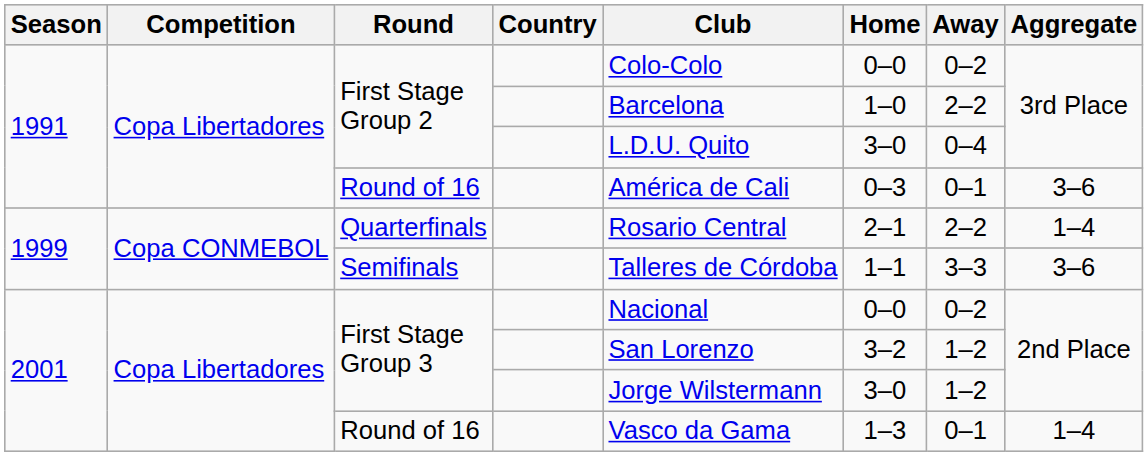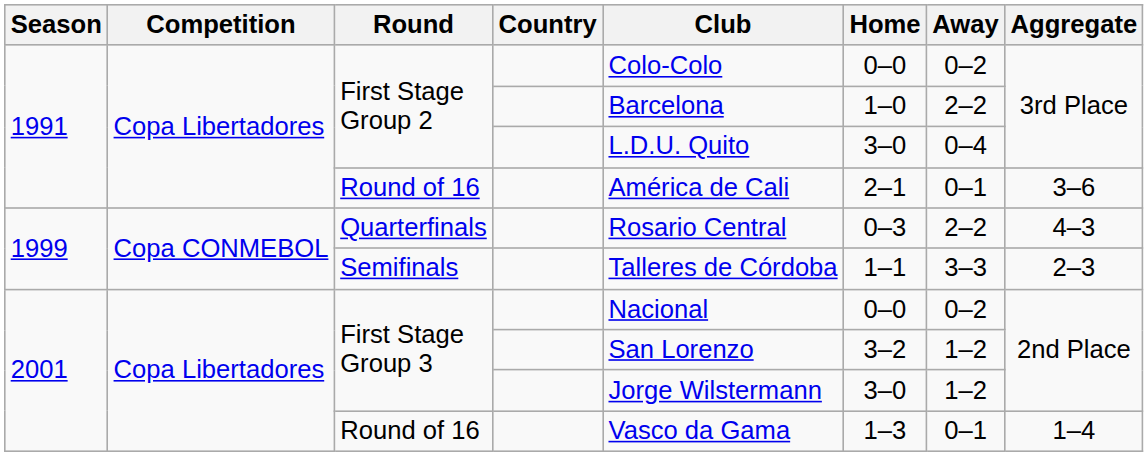(885, 187) 0–3 -> (885, 187) 2–1
(885, 227) 2–1 -> (885, 227) 0–3
(1074, 227) 1–4 -> (1074, 227) 4–3
(1074, 268) 3–6 -> (1074, 268) 2–3
